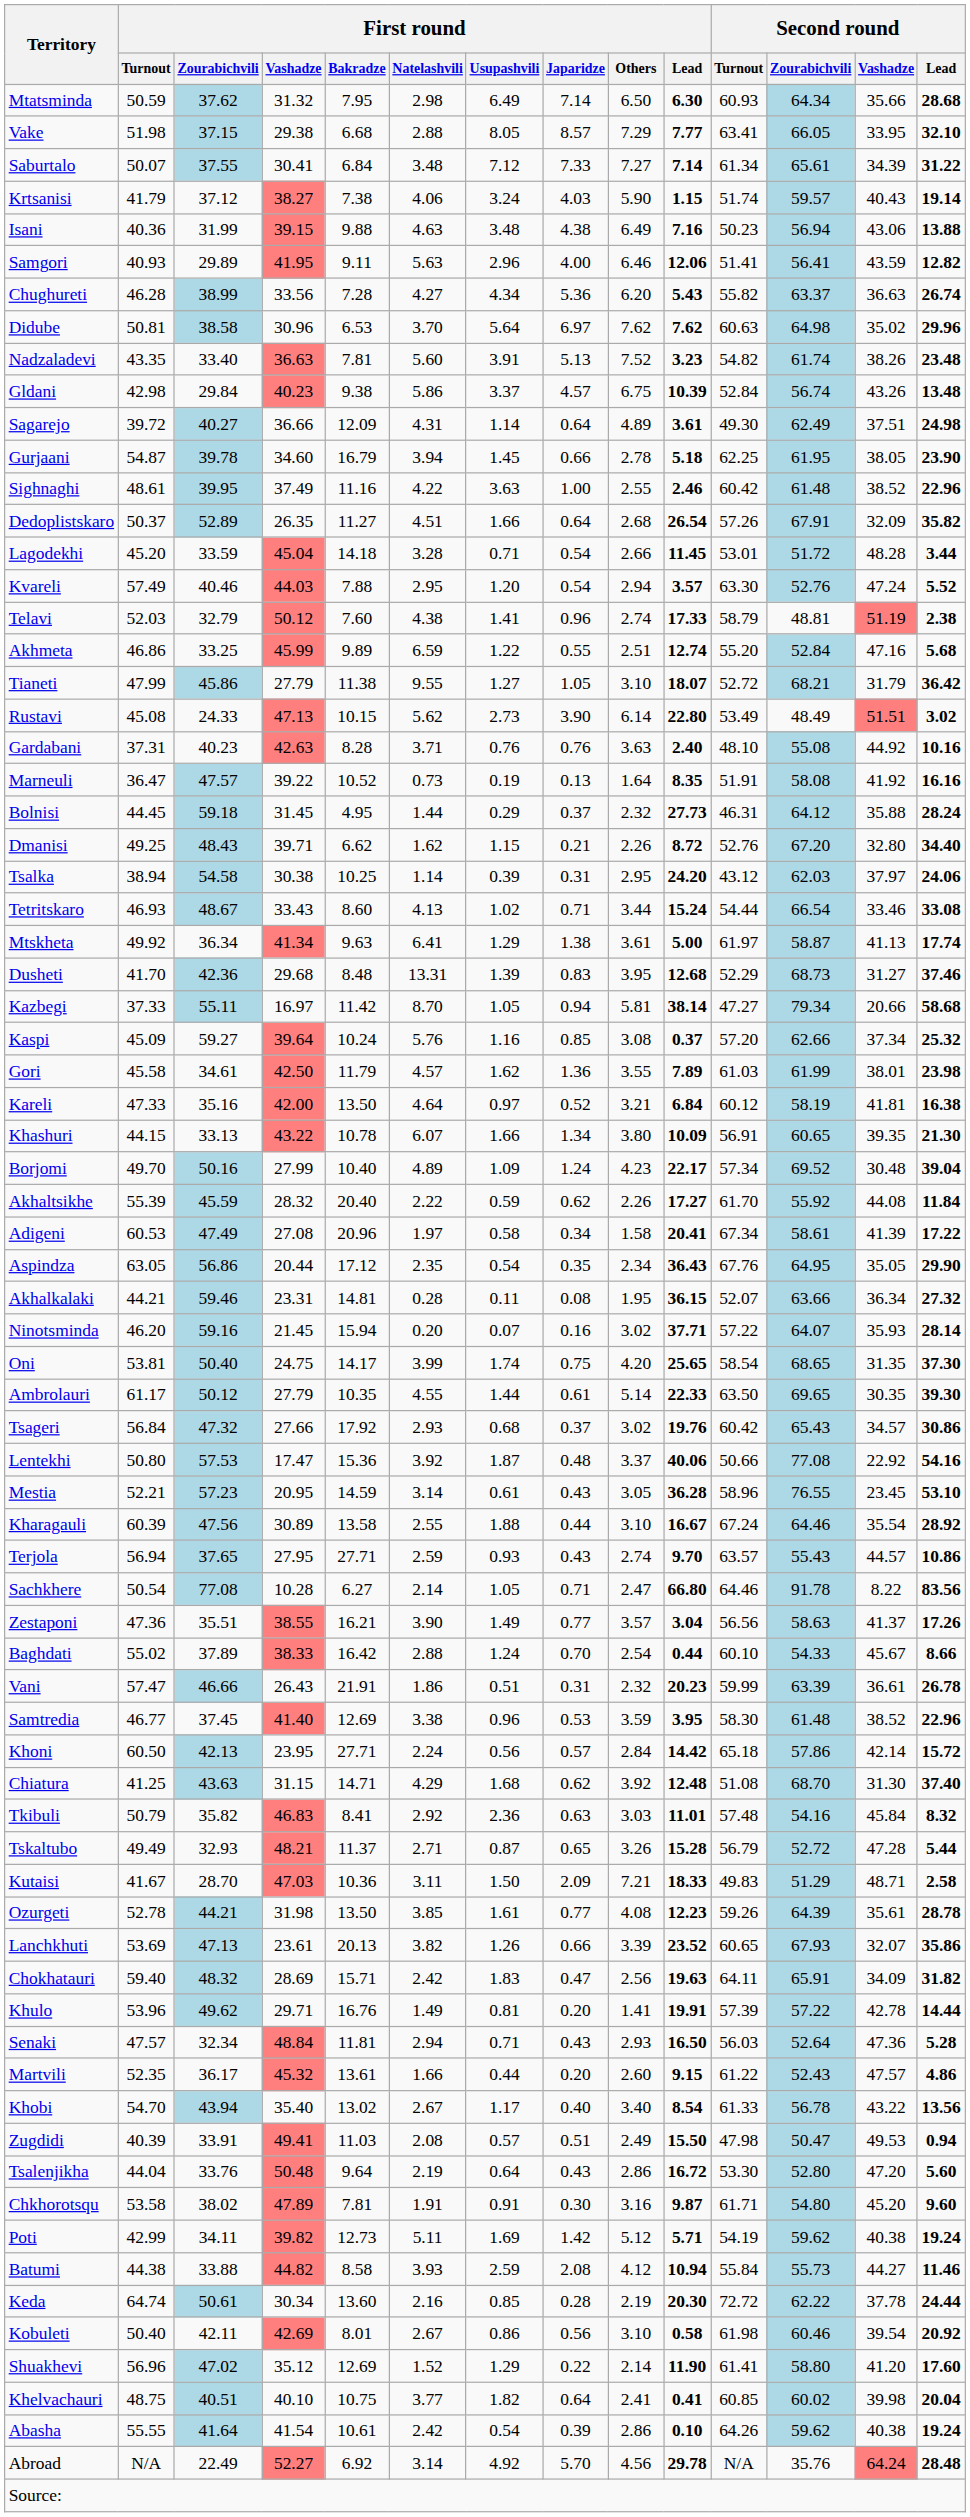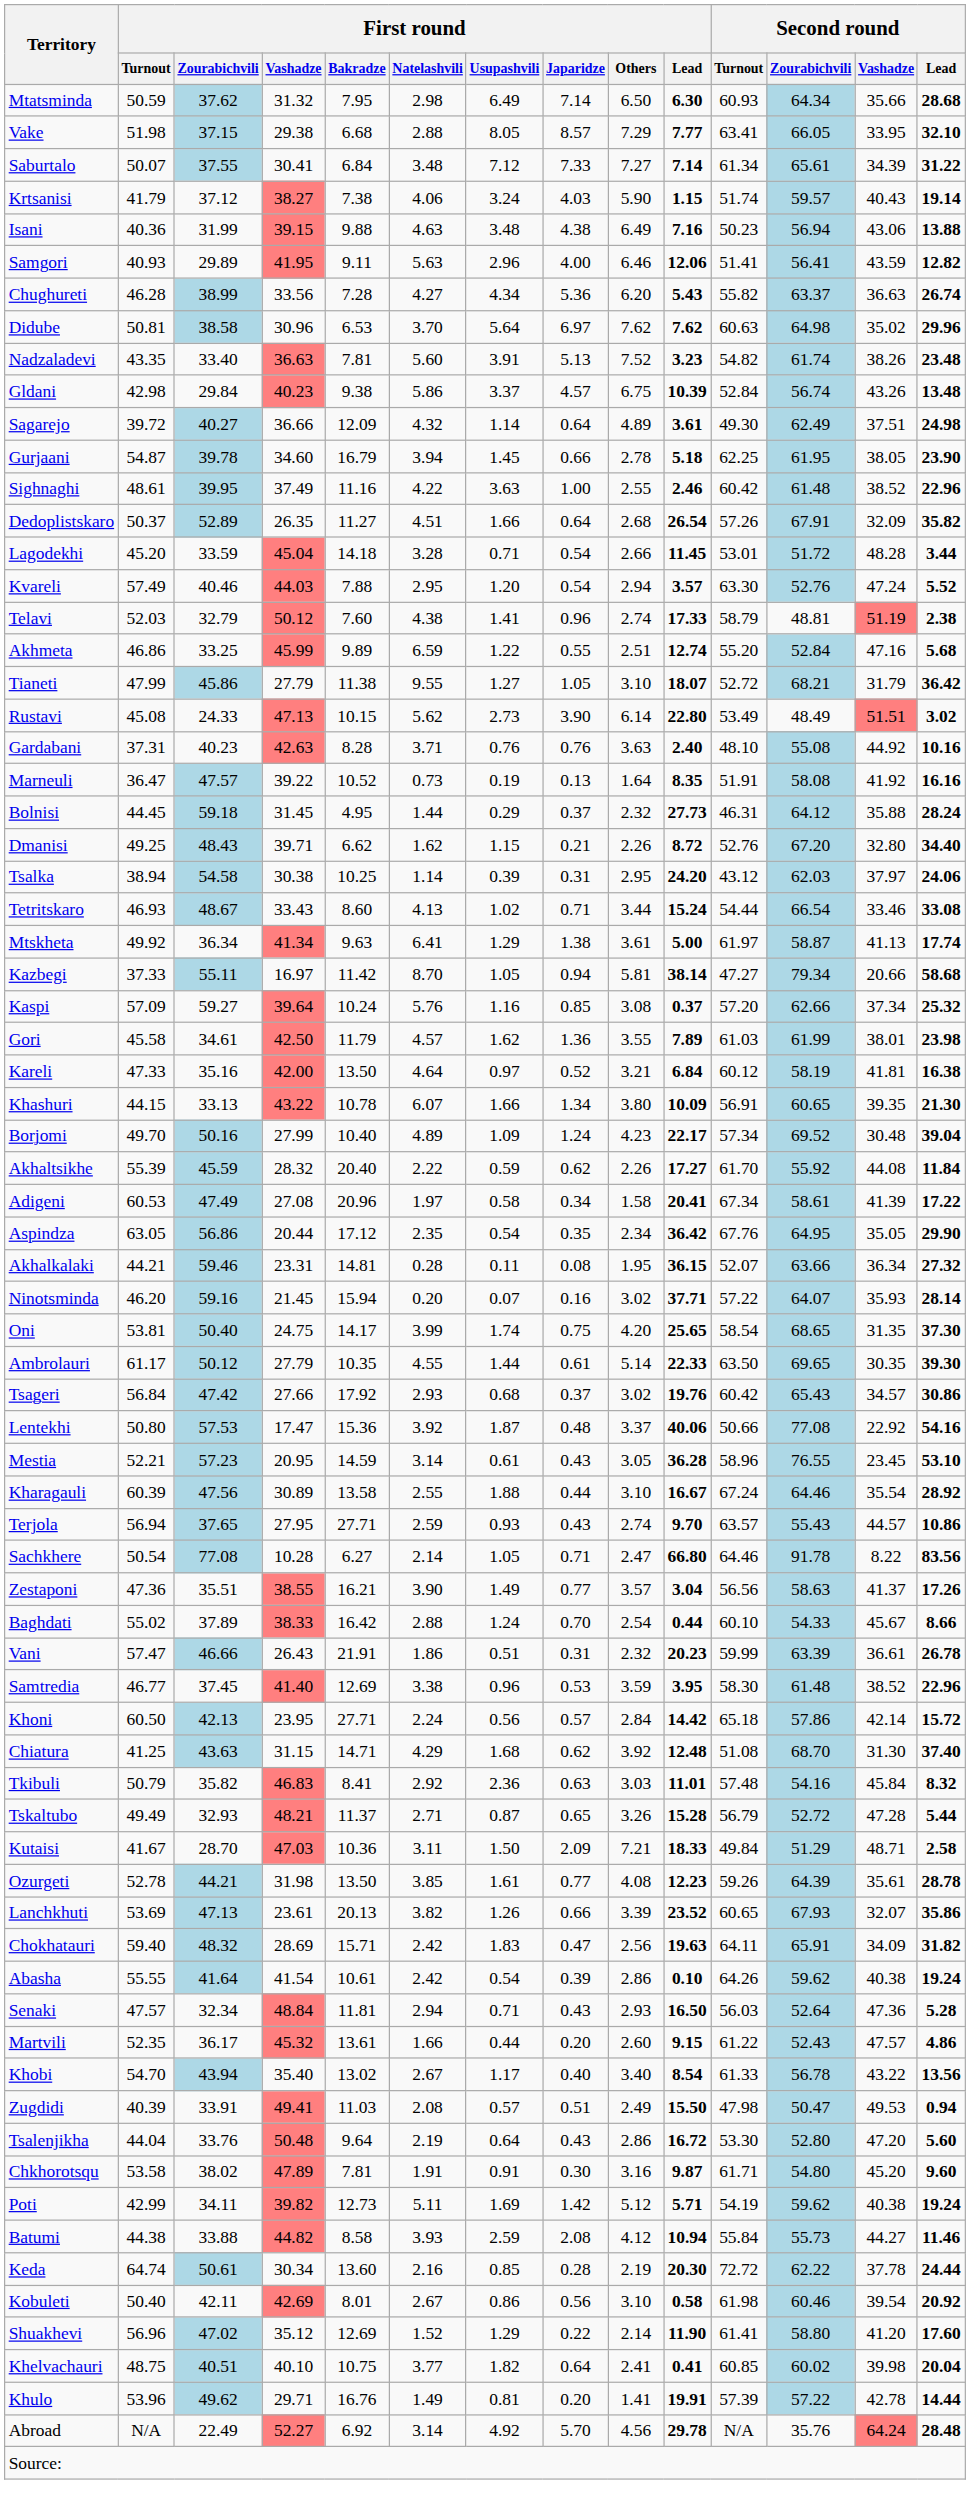(428, 424) 4.31 -> (428, 424) 4.32
- row: (36, 974)
(146, 1039) 45.09 -> (146, 1007) 57.09
(687, 1266) 36.43 -> (687, 1233) 36.42
(218, 1428) 47.32 -> (218, 1395) 47.42
(739, 1881) 49.83 -> (739, 1848) 49.84
rows swapped: (35, 2431) <-> (30, 2010)
